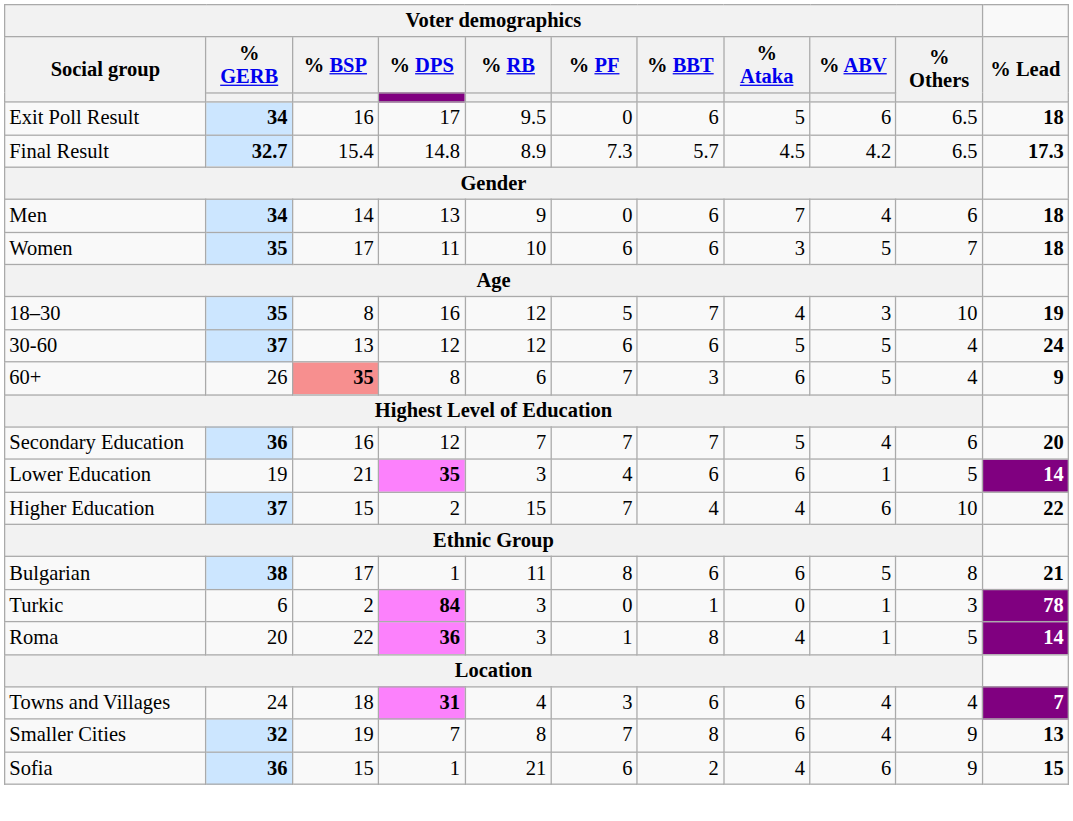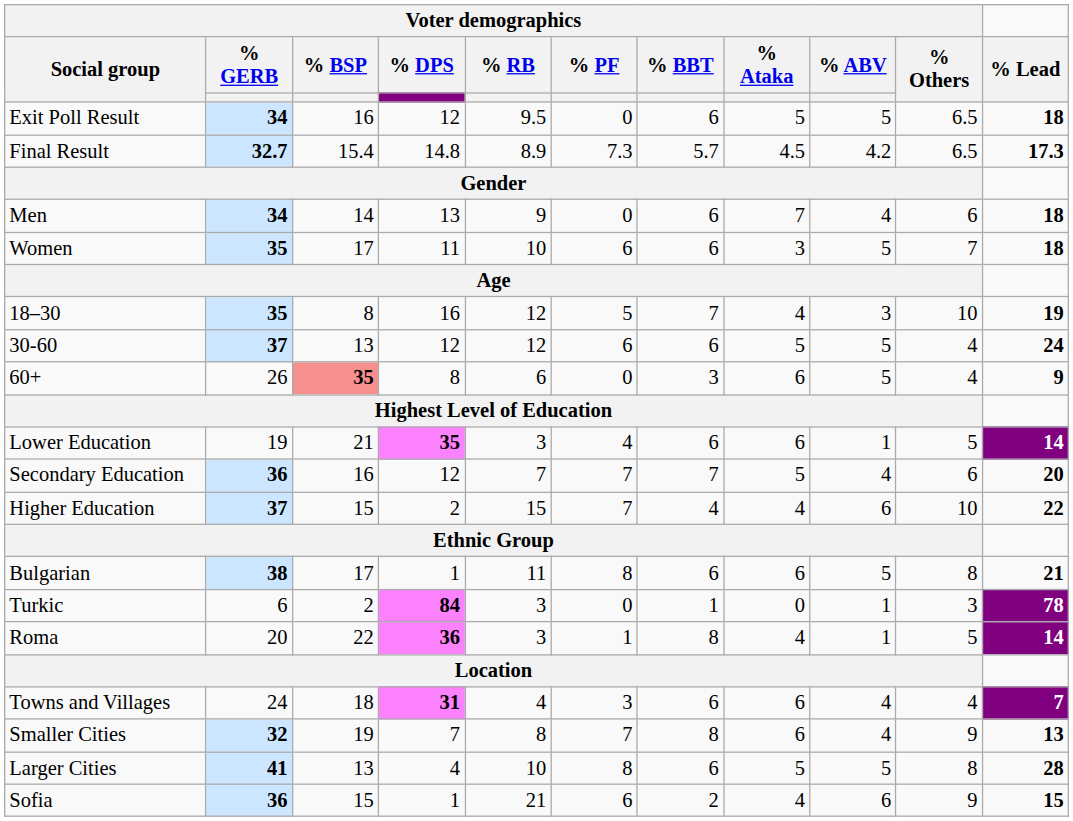(450, 118) 17 -> (450, 118) 12
(886, 118) 6 -> (886, 118) 5
(627, 378) 7 -> (627, 378) 0
rows swapped: (80, 475) <-> (97, 442)
+ row: (63, 767)
